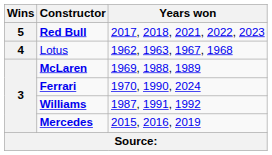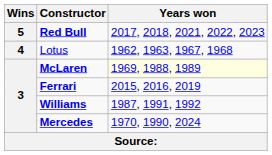(156, 68) no background -> (156, 68) lightyellow background
(156, 86) 1970, 1990, 2024 -> (156, 86) 2015, 2016, 2019
(156, 123) 2015, 2016, 2019 -> (156, 123) 1970, 1990, 2024
